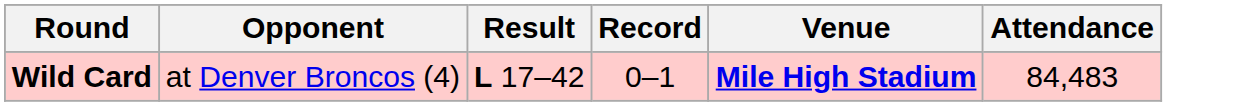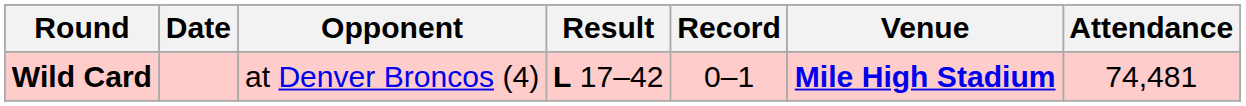+ column: (198, 28)
(1072, 76) 84,483 -> (1151, 76) 74,481
